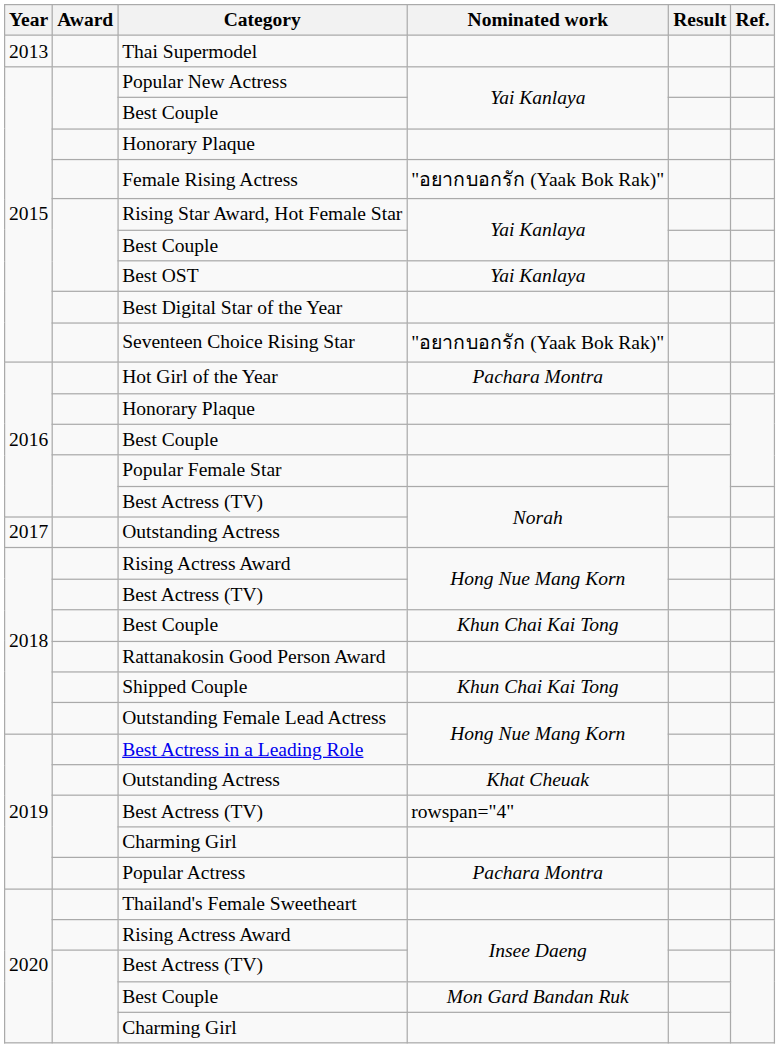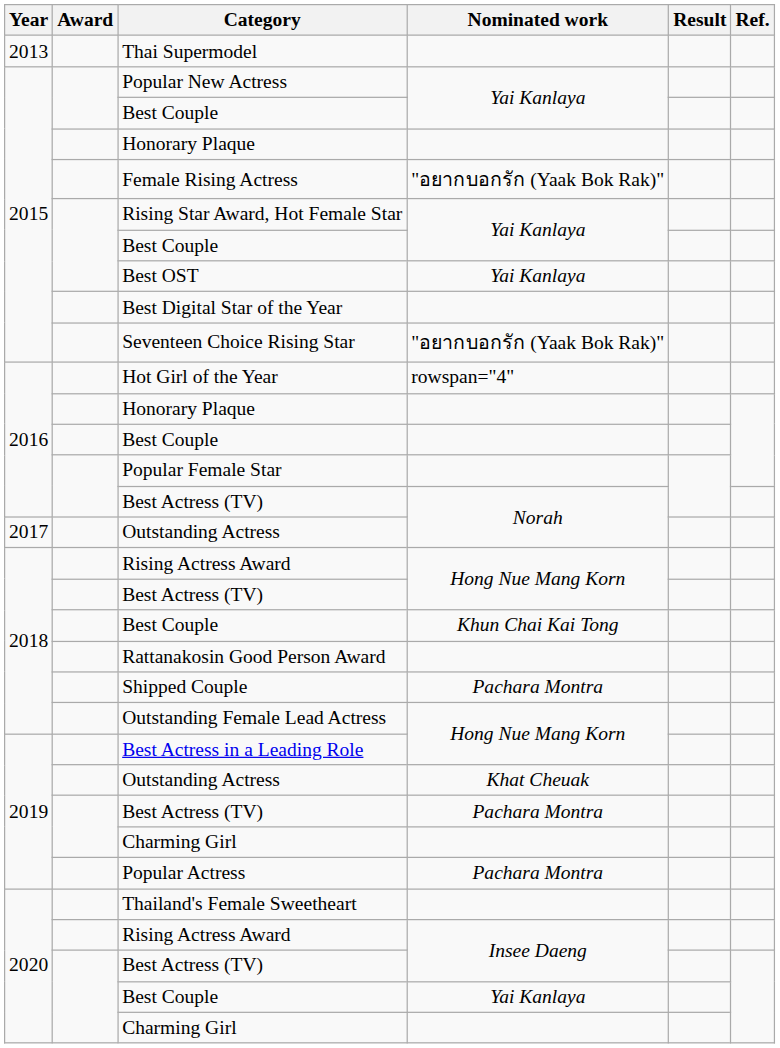(538, 377) Pachara Montra -> (463, 377) rowspan="4"
(538, 687) Khun Chai Kai Tong -> (538, 687) Pachara Montra
(463, 810) rowspan="4" -> (538, 810) Pachara Montra
(538, 996) Mon Gard Bandan Ruk -> (538, 996) Yai Kanlaya
